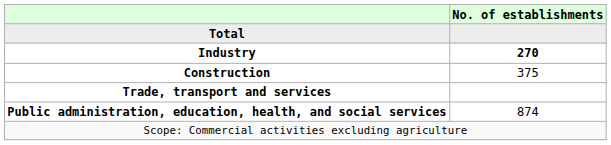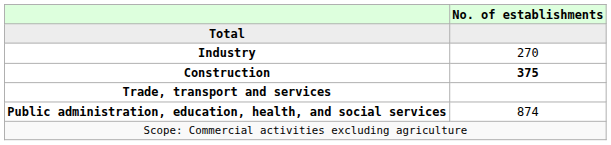(528, 53) bold -> (528, 53) normal
(528, 73) normal -> (528, 73) bold
